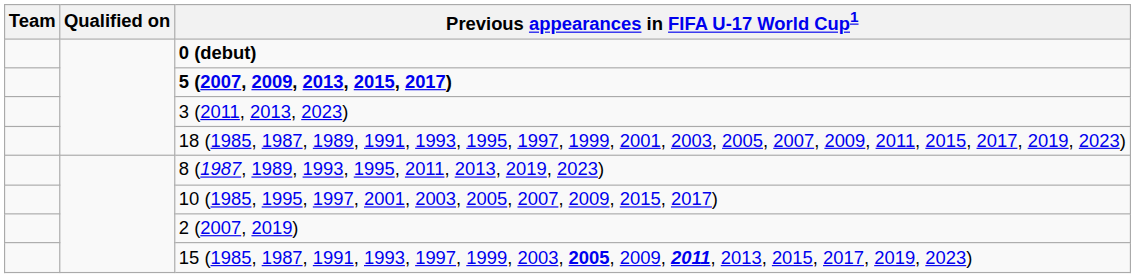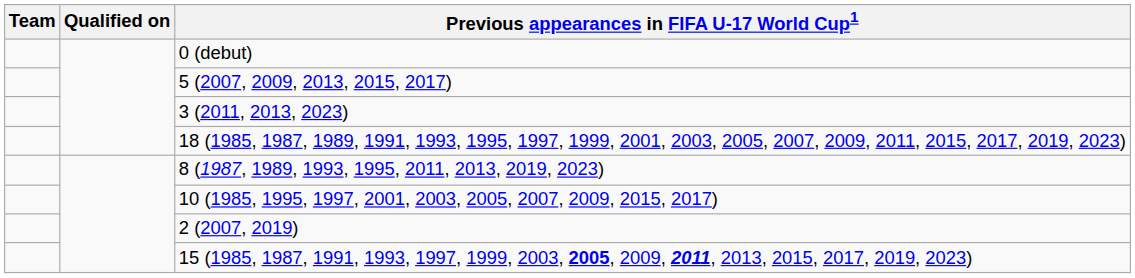(218, 53) bold -> (216, 53) normal
(315, 82) bold -> (315, 82) normal
